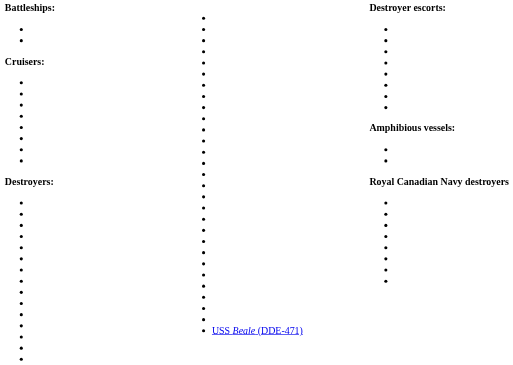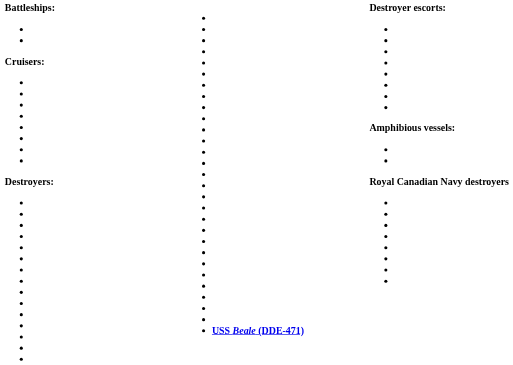(277, 174) normal -> (277, 174) bold
